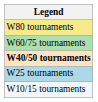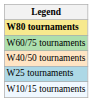(40, 27) normal -> (43, 27) bold
(49, 58) bold -> (46, 58) normal
